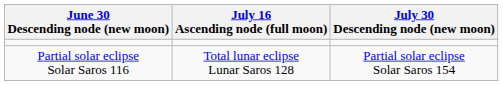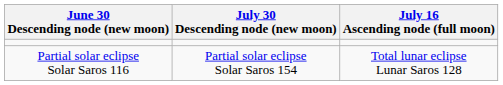columns swapped: (251, 22) <-> (414, 22)
